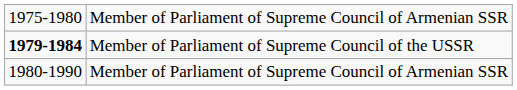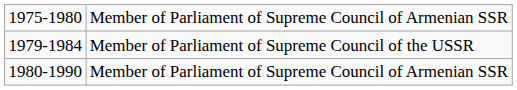(45, 44) bold -> (45, 44) normal
